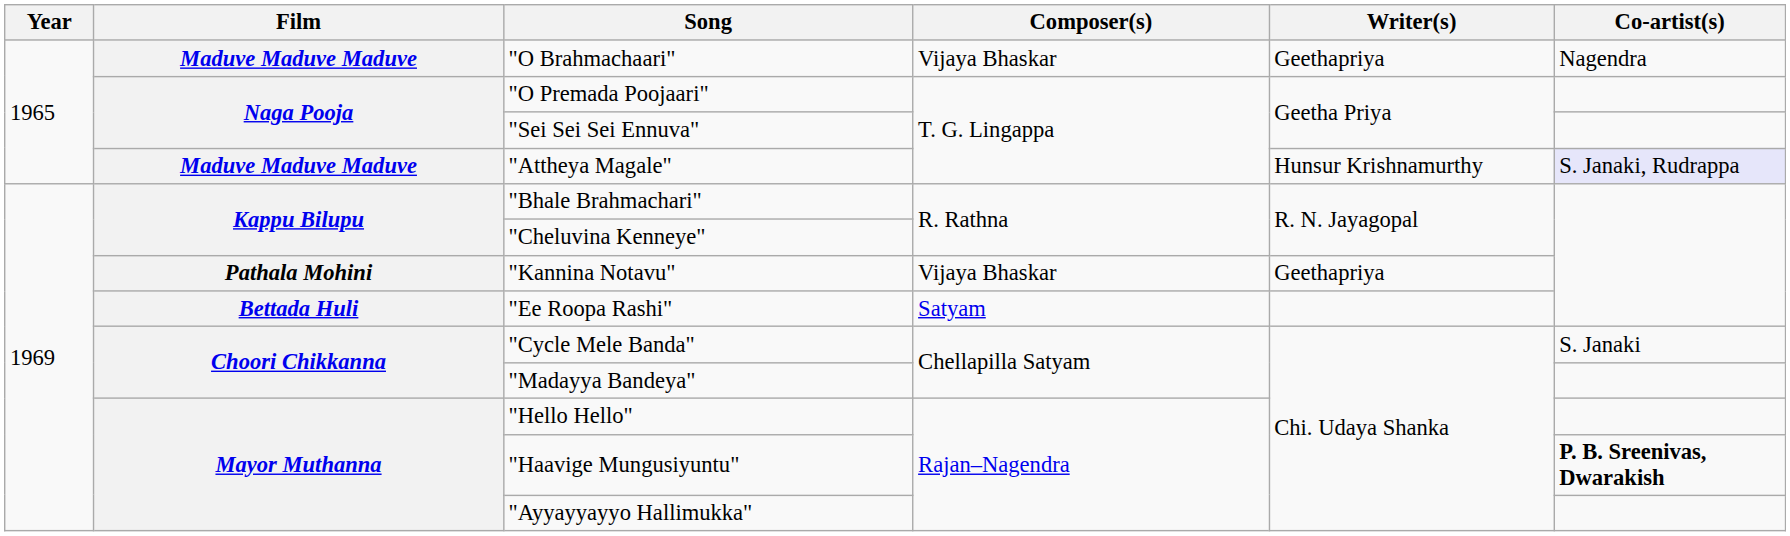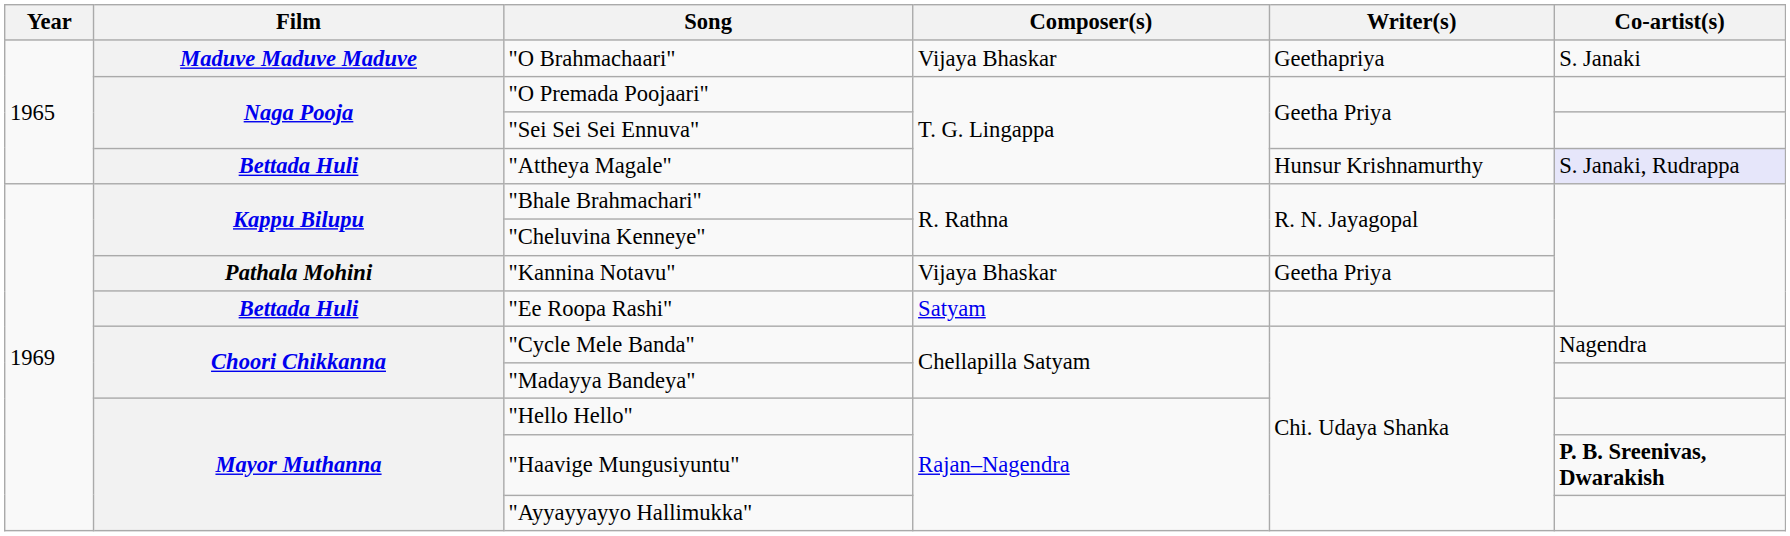(1603, 58) Nagendra -> (1600, 58) S. Janaki
(299, 165) Maduve Maduve Maduve -> (299, 165) Bettada Huli
(1329, 272) Geethapriya -> (1333, 272) Geetha Priya
(1600, 344) S. Janaki -> (1603, 344) Nagendra
